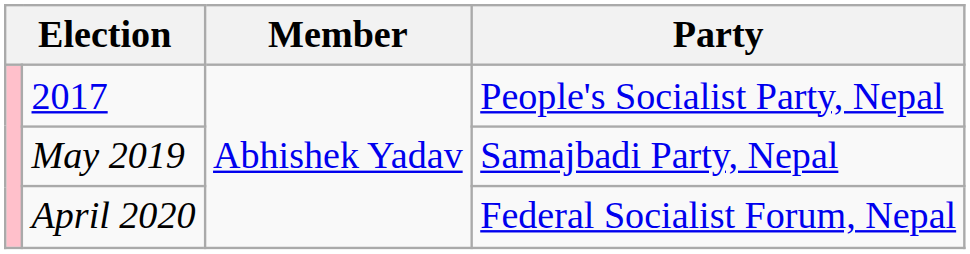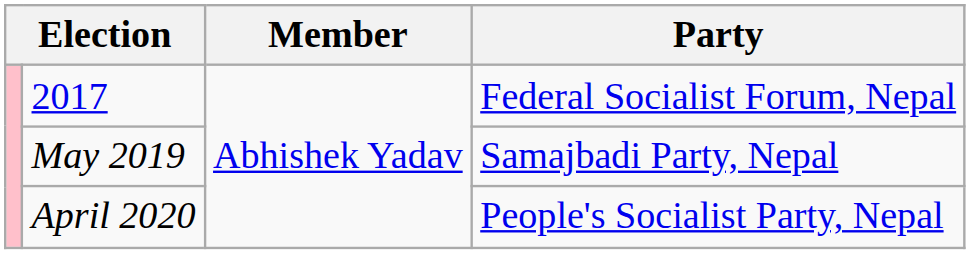(712, 95) People's Socialist Party, Nepal -> (718, 95) Federal Socialist Forum, Nepal
(718, 215) Federal Socialist Forum, Nepal -> (712, 215) People's Socialist Party, Nepal
